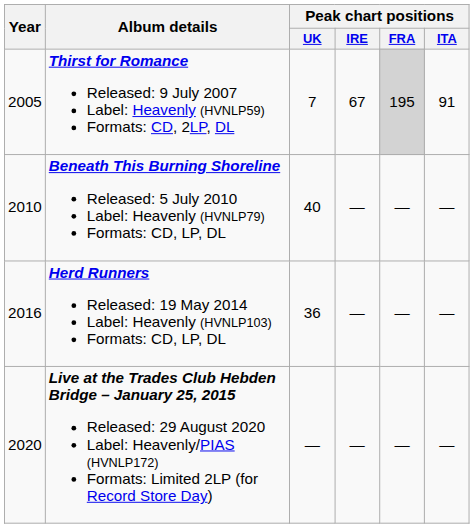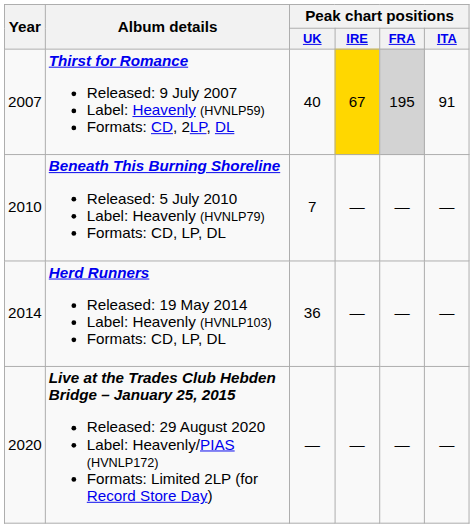(25, 101) 2005 -> (25, 101) 2007
(312, 101) 7 -> (312, 101) 40
(357, 101) no background -> (357, 101) gold background
(312, 207) 40 -> (312, 207) 7
(25, 313) 2016 -> (25, 313) 2014
